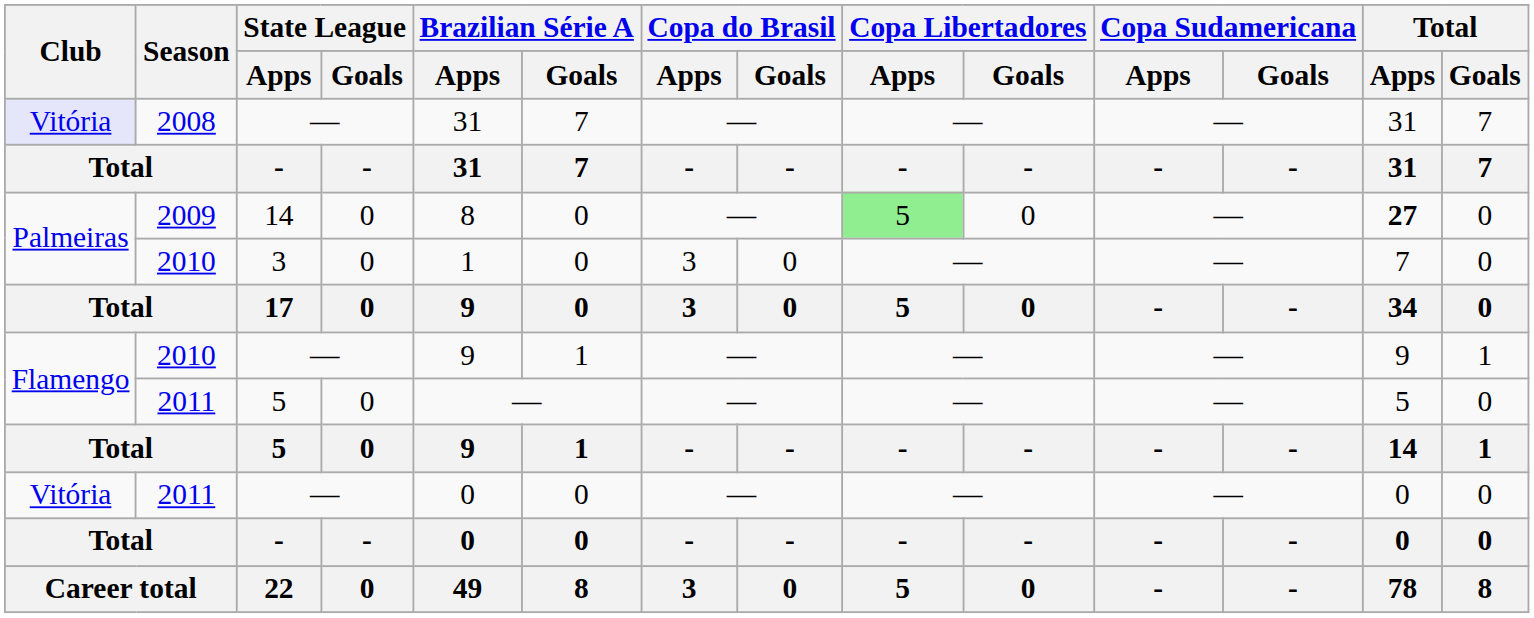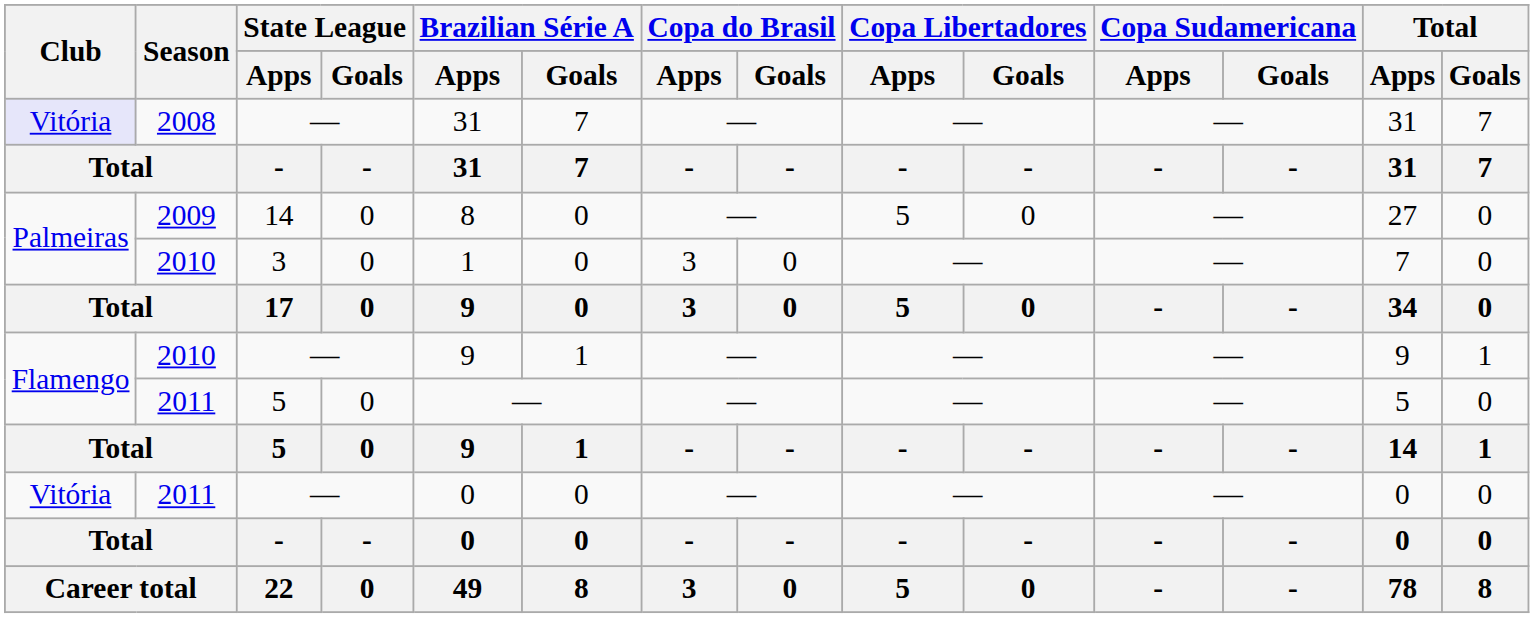(903, 214) lightgreen background -> (903, 214) no background
(1402, 214) bold -> (1402, 214) normal
